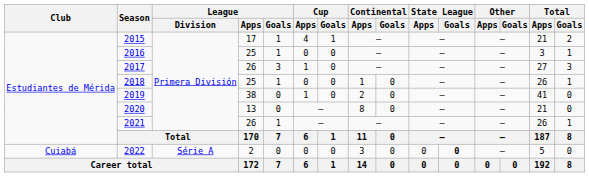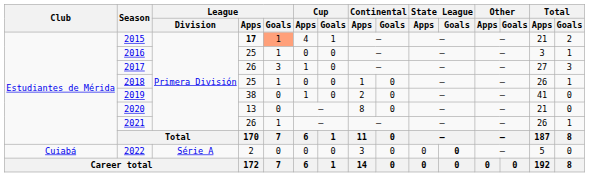(251, 39) normal -> (251, 39) bold
(278, 39) no background -> (278, 39) lightsalmon background
